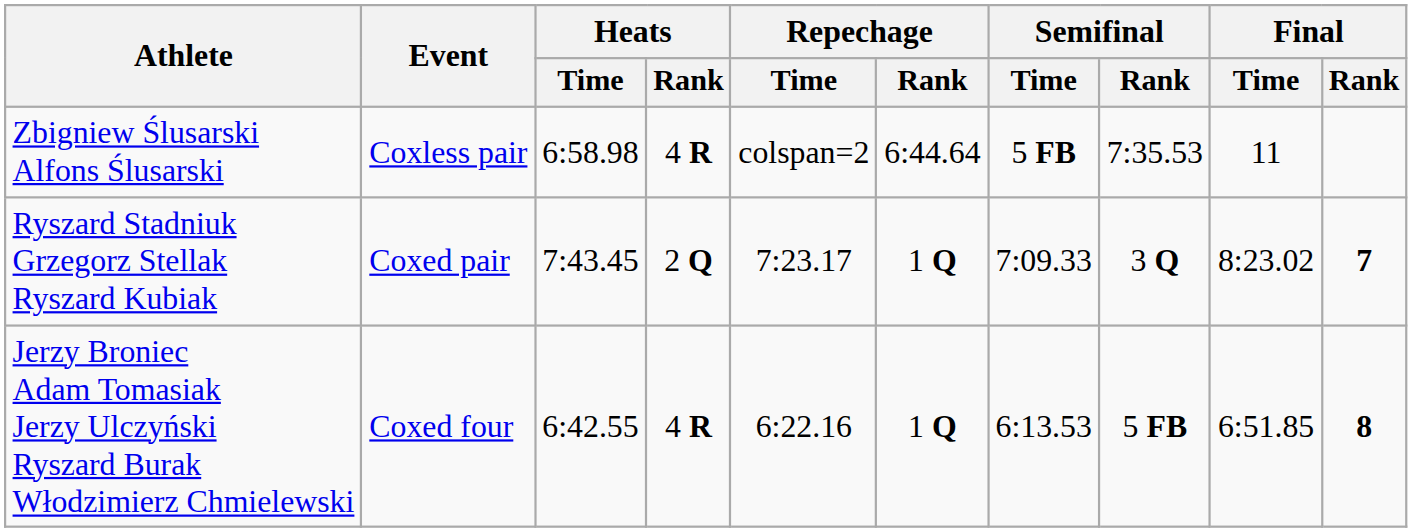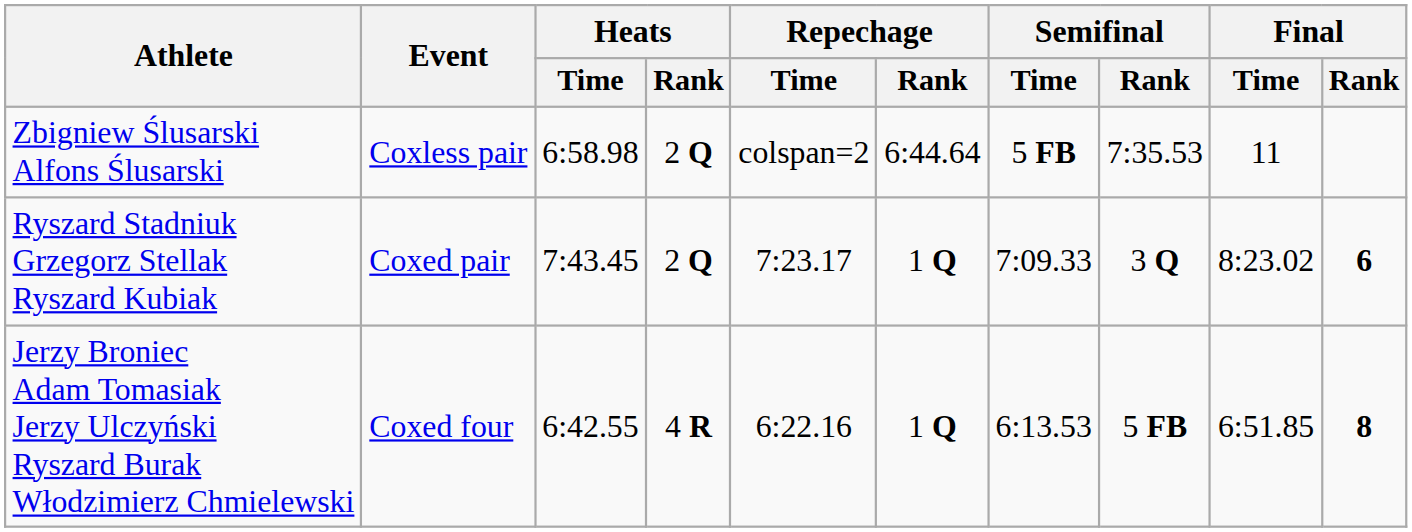(688, 152) 4 R -> (688, 152) 2 Q
(1364, 260) 7 -> (1364, 260) 6
